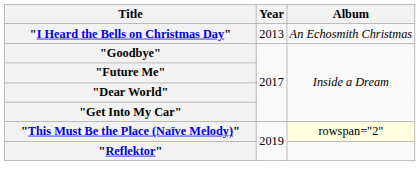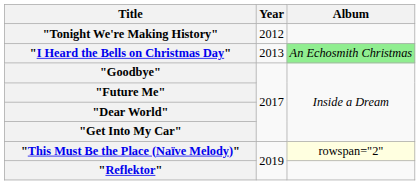+ row: (130, 33)
(351, 33) no background -> (351, 53) lightgreen background
